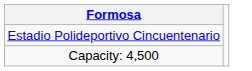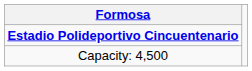(114, 35) normal -> (123, 35) bold
